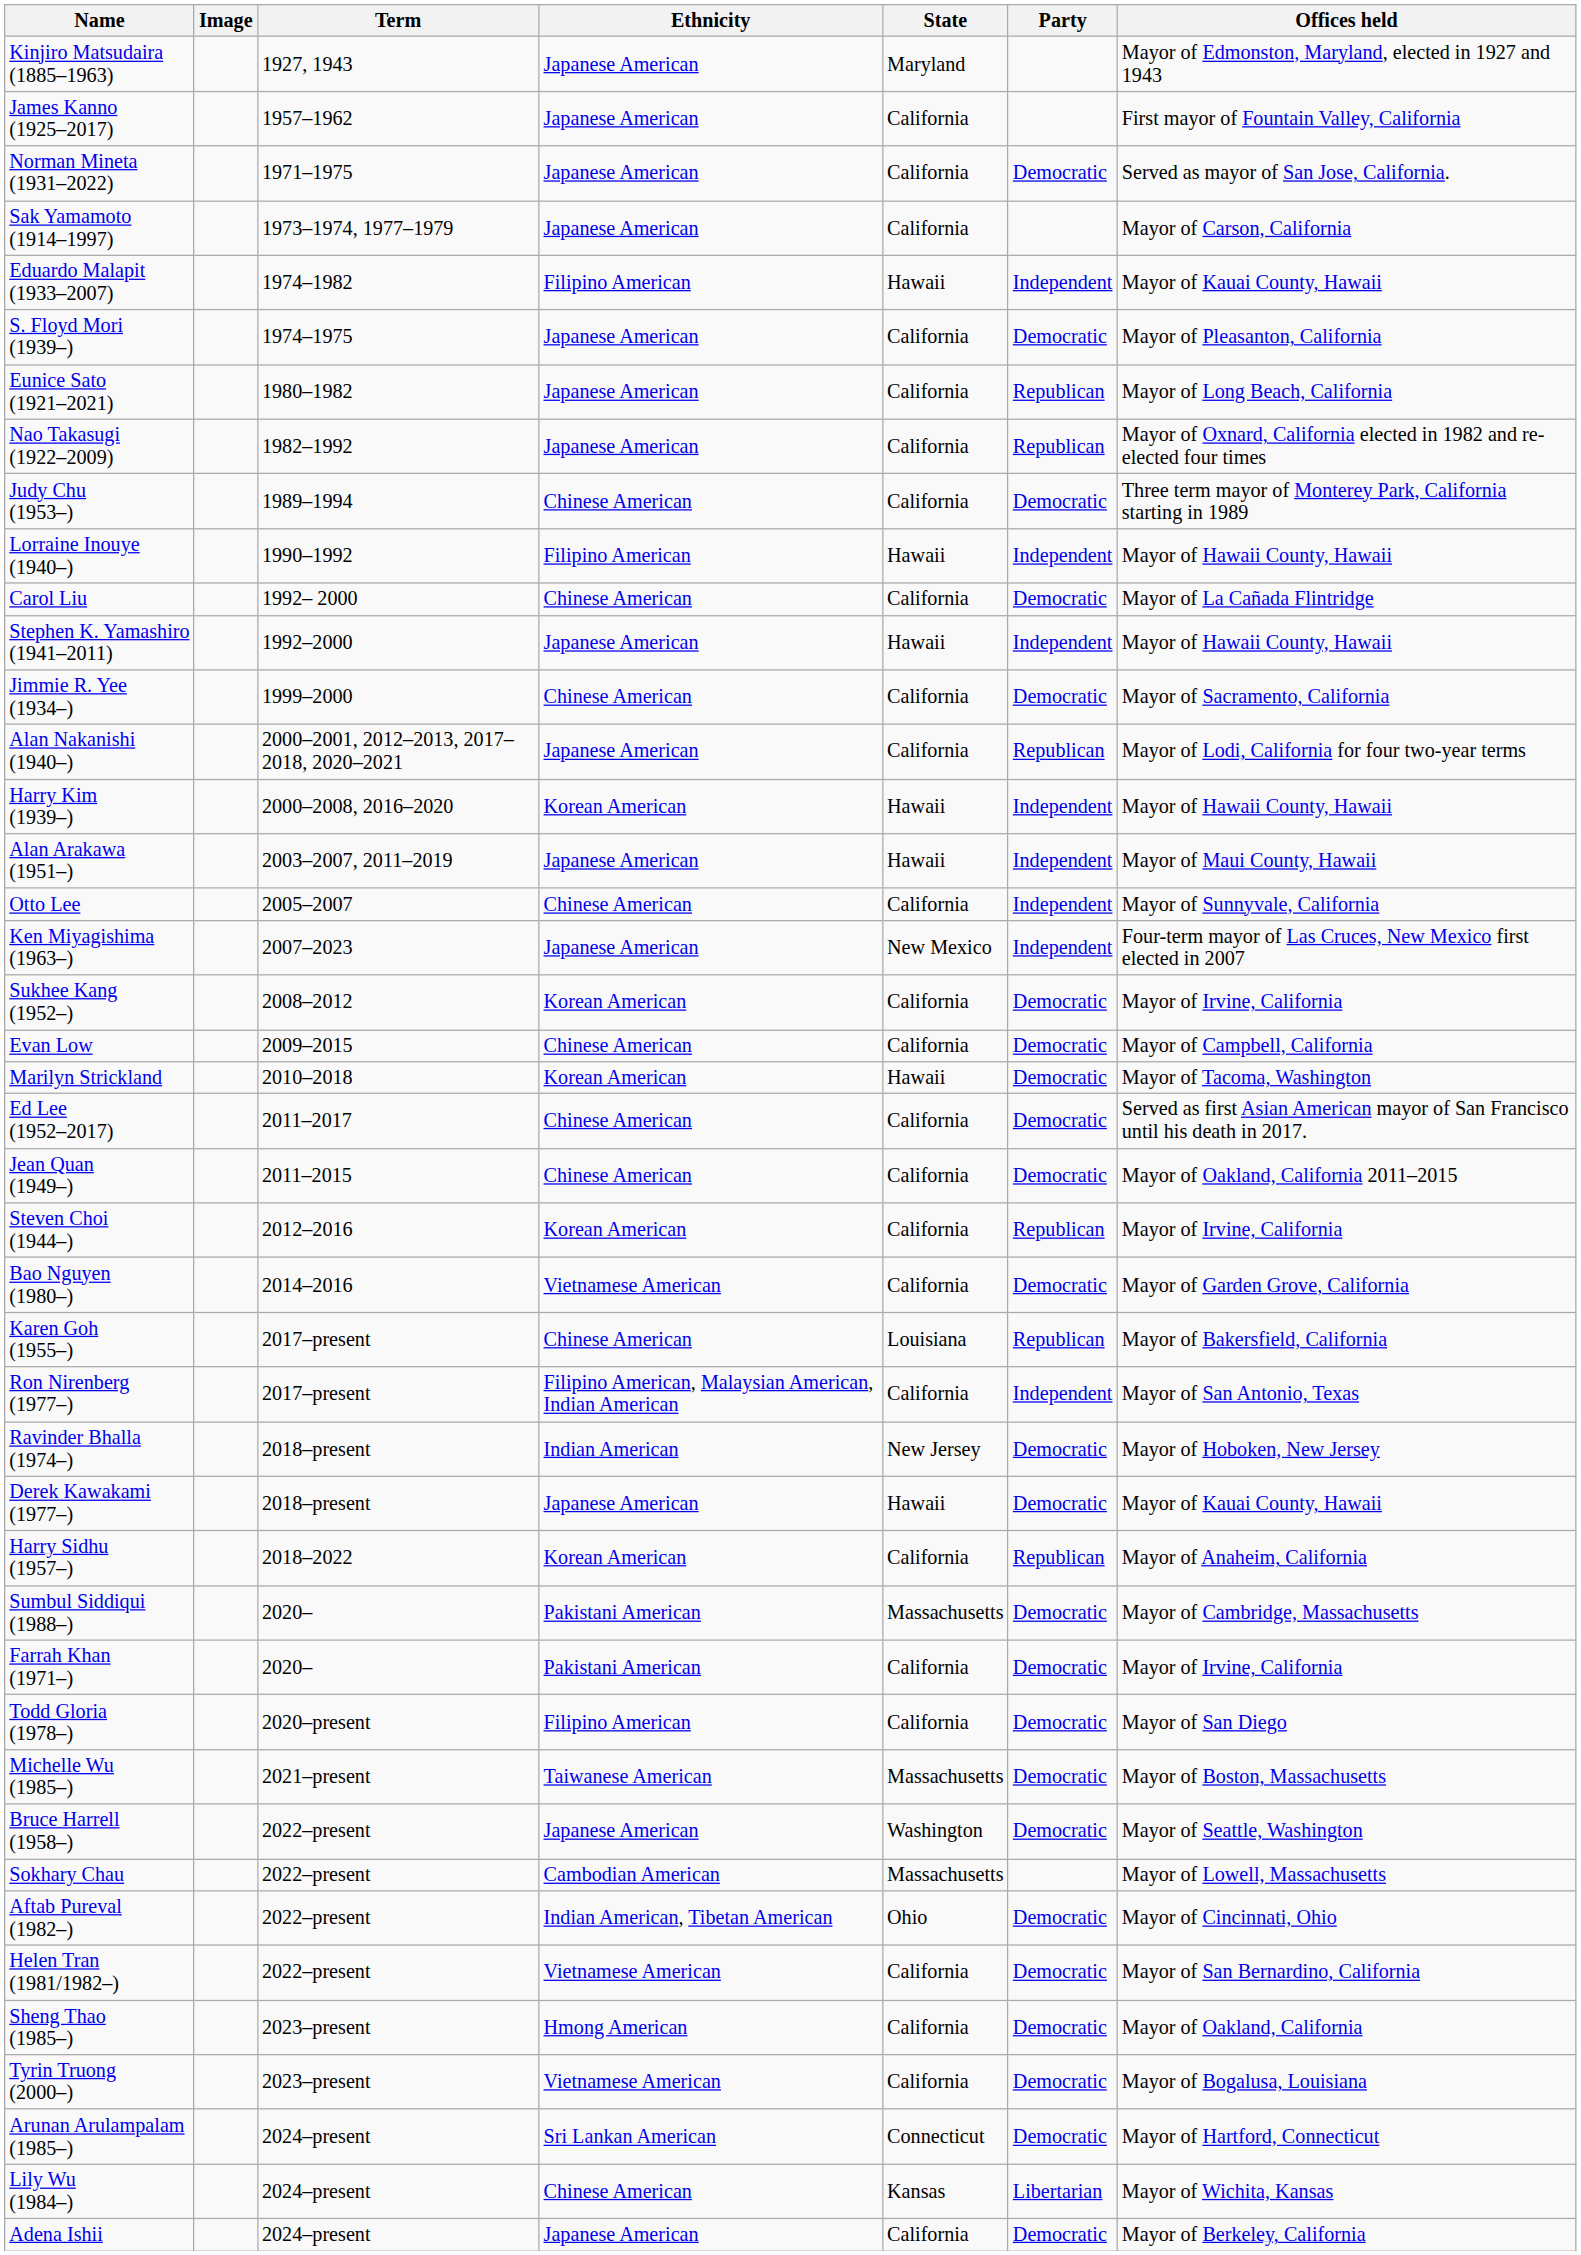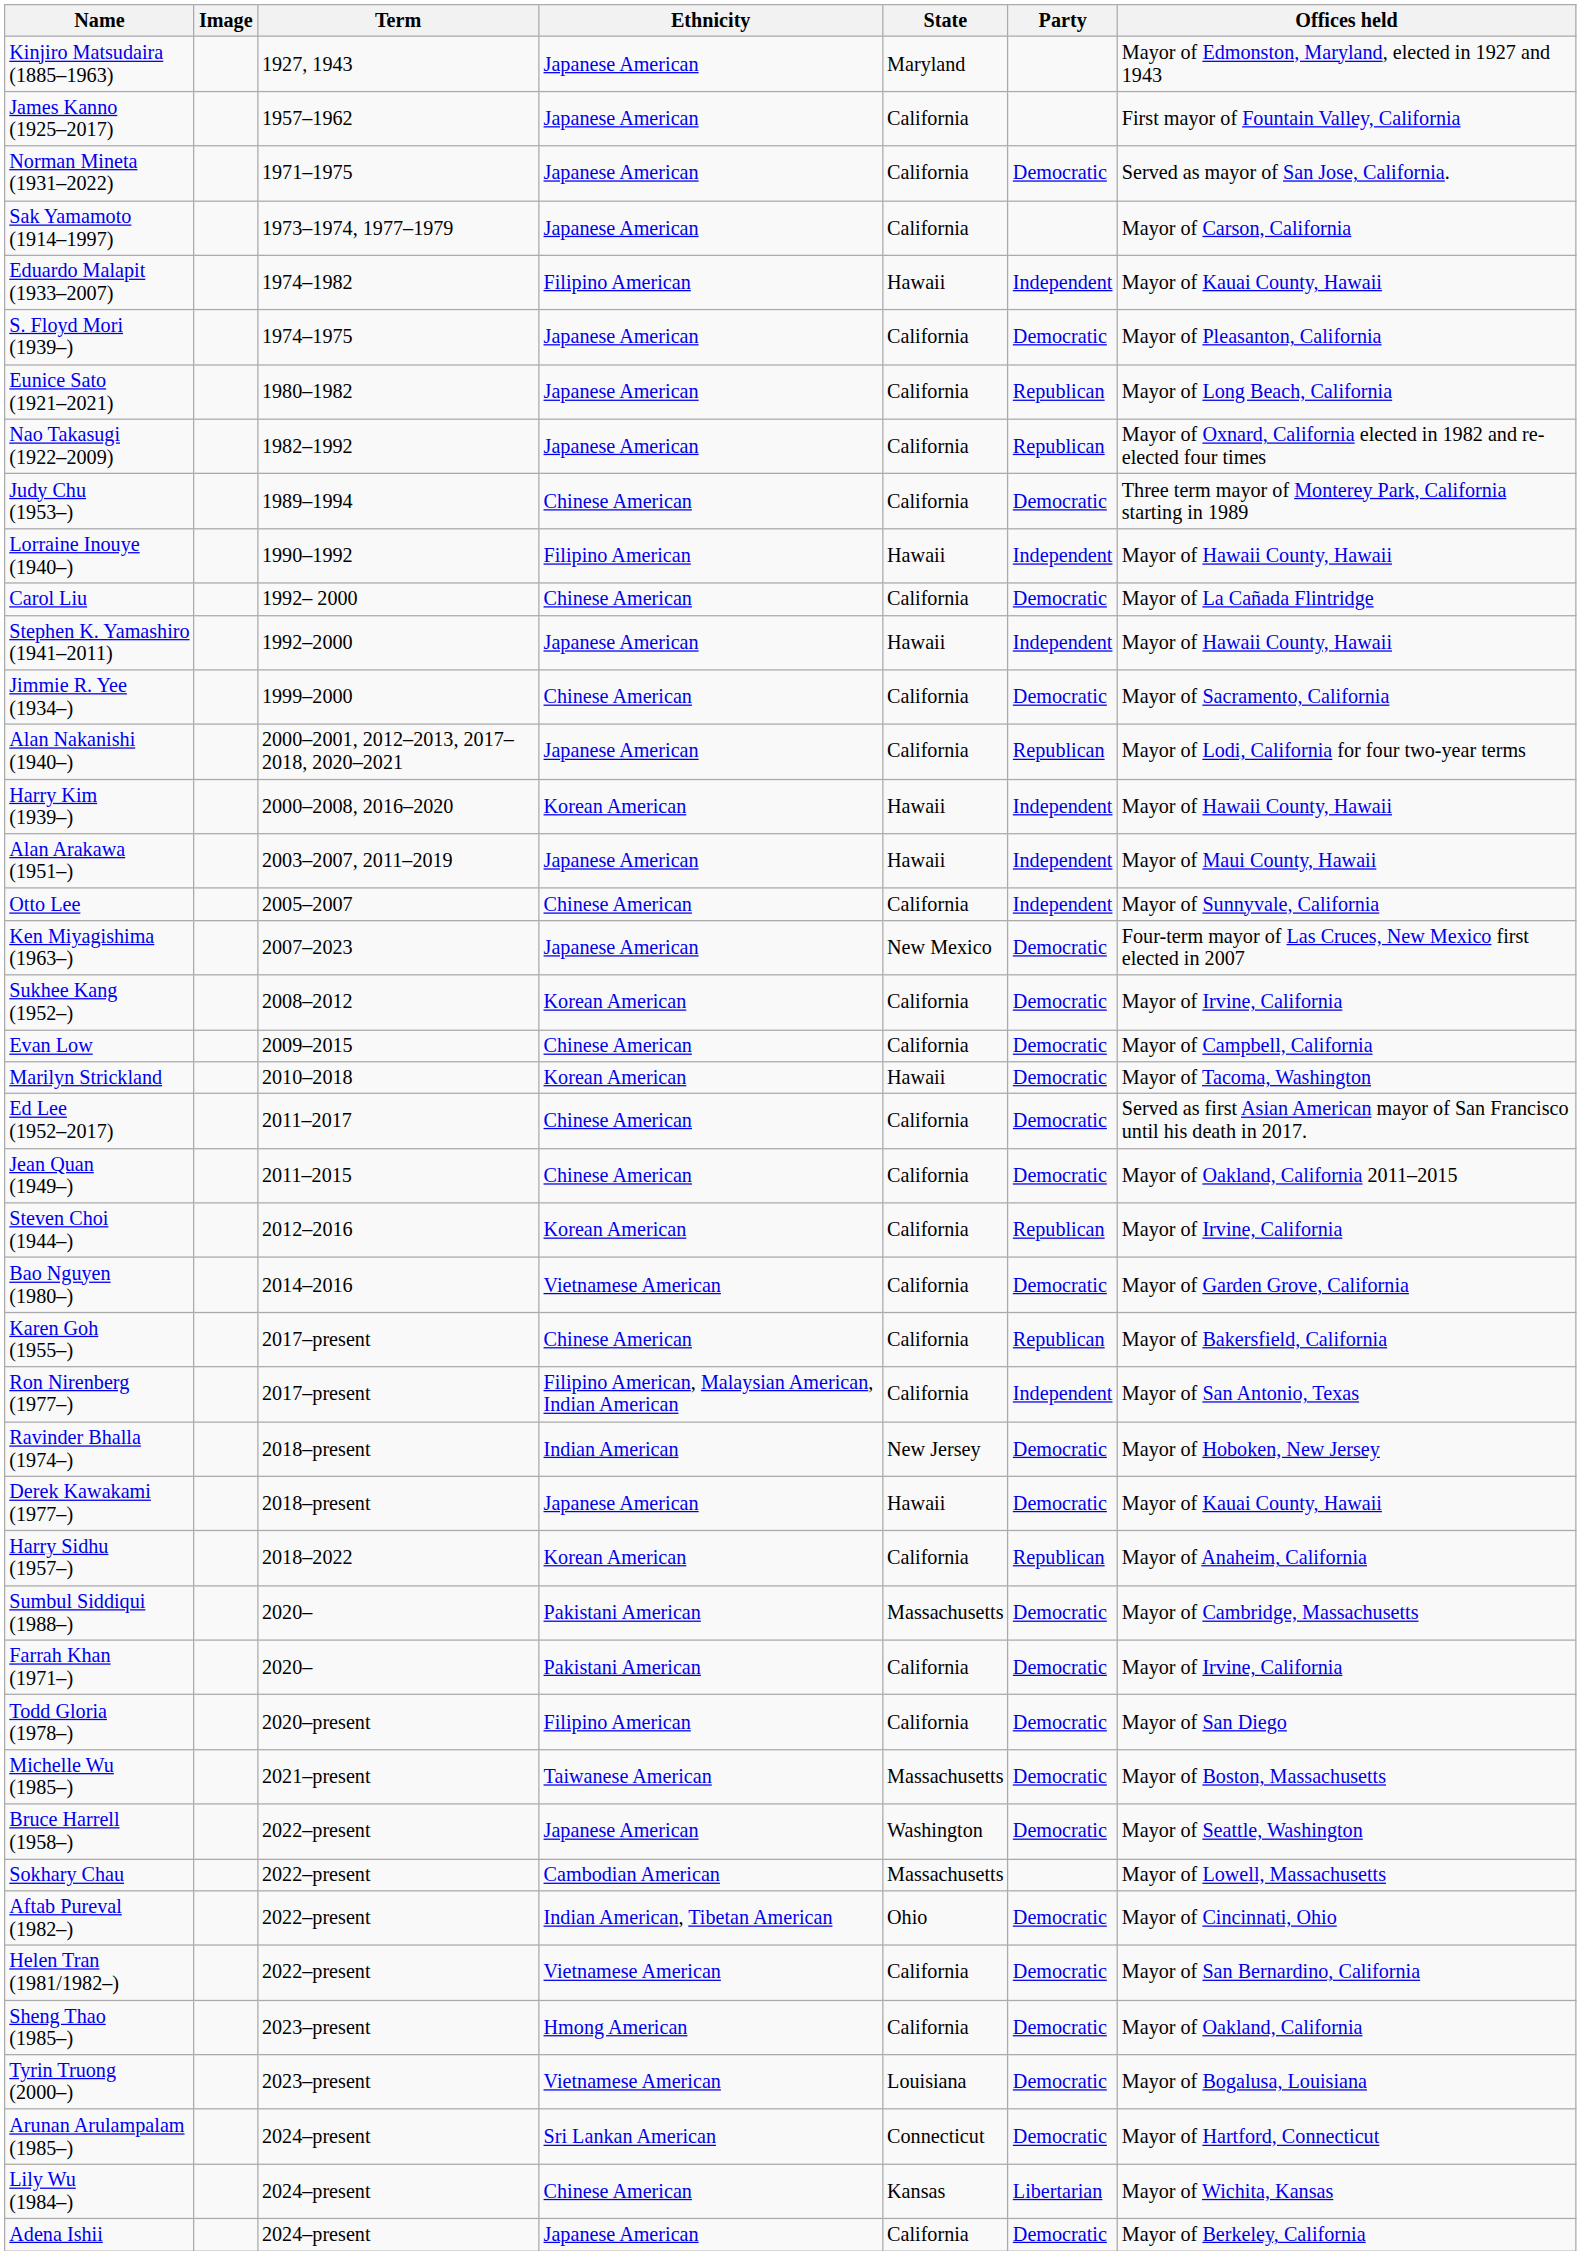(1063, 947) Independent -> (1060, 947) Democratic
(927, 1339) Louisiana -> (928, 1339) California
(928, 2081) California -> (927, 2081) Louisiana
